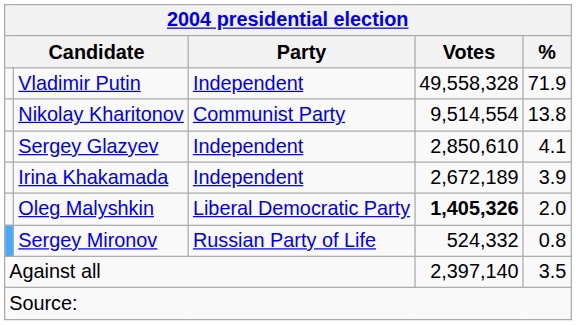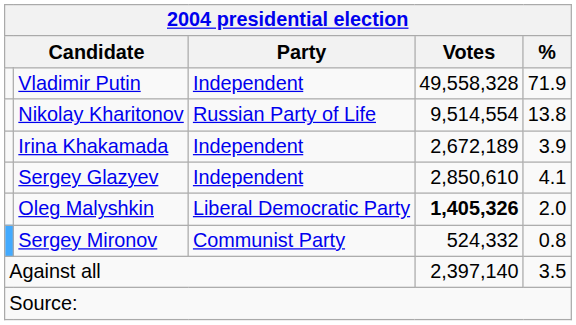(269, 114) Communist Party -> (284, 114) Russian Party of Life
rows swapped: (88, 146) <-> (93, 177)
(284, 240) Russian Party of Life -> (269, 240) Communist Party
